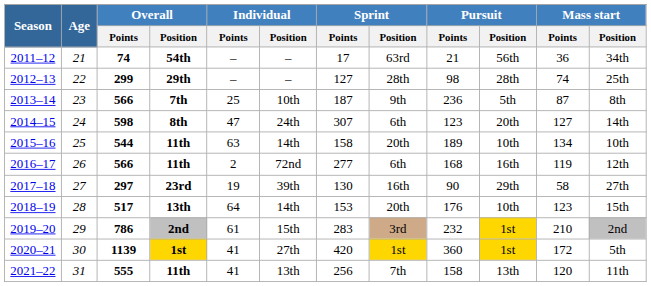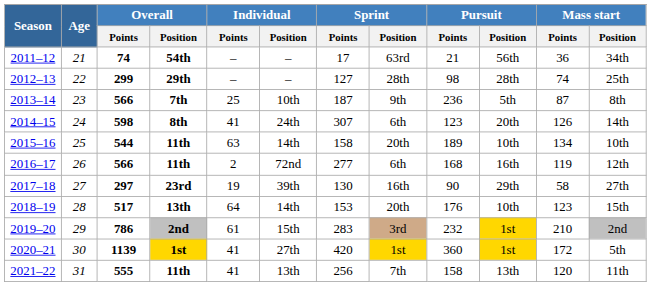(233, 121) 47 -> (233, 121) 41
(563, 121) 127 -> (563, 121) 126
